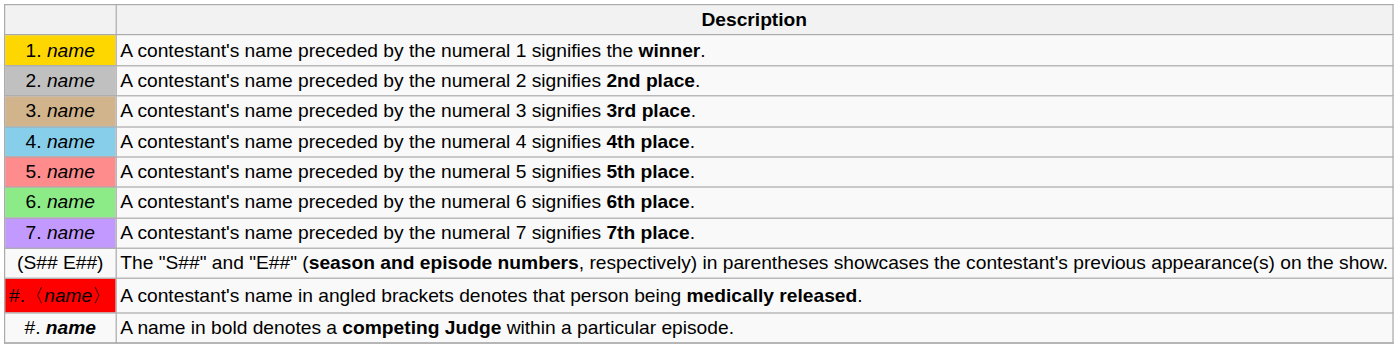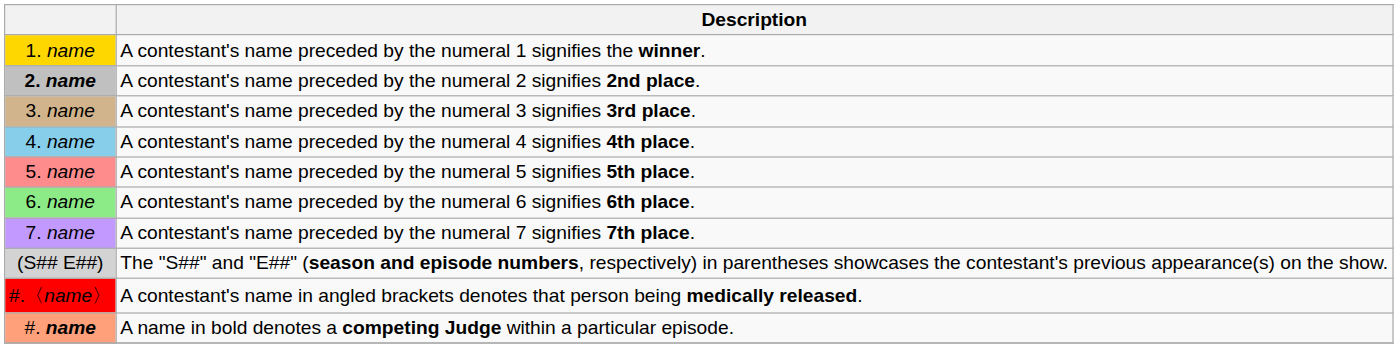(60, 80) normal -> (60, 80) bold
(60, 263) no background -> (60, 263) lightgrey background
(60, 327) no background -> (60, 327) lightsalmon background
